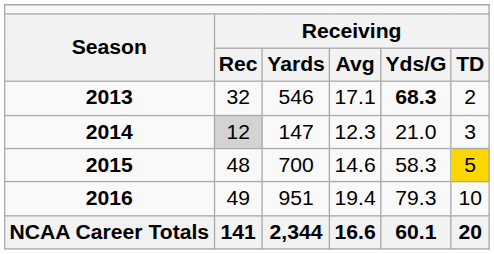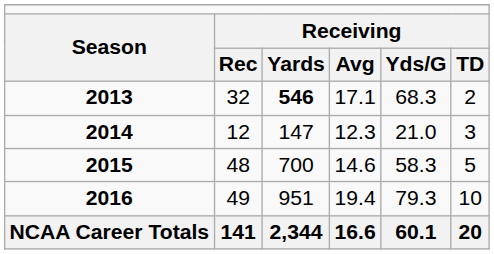(296, 97) normal -> (296, 97) bold
(416, 97) bold -> (416, 97) normal
(238, 131) lightgrey background -> (238, 131) no background
(470, 164) gold background -> (470, 164) no background
